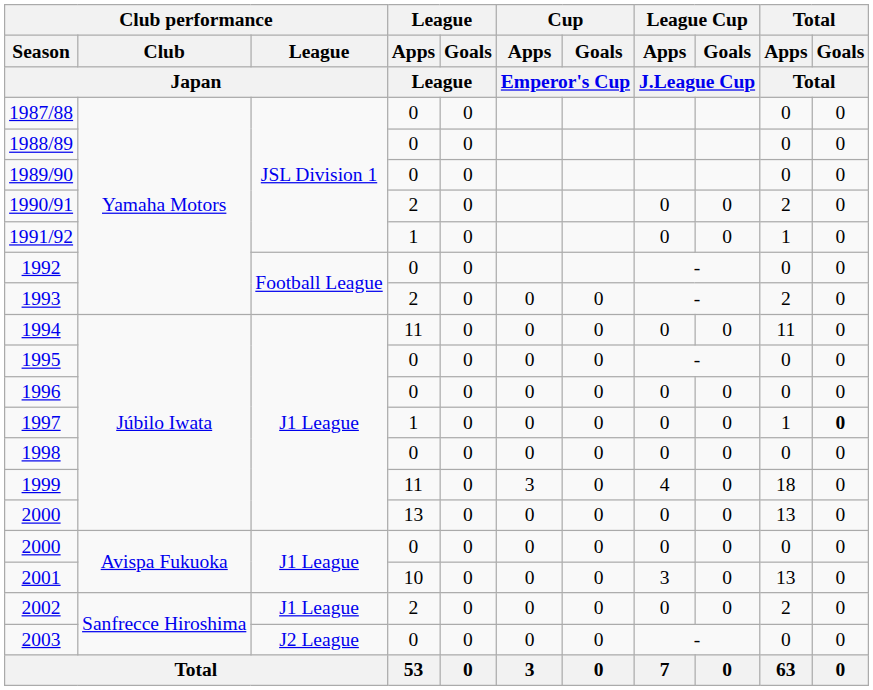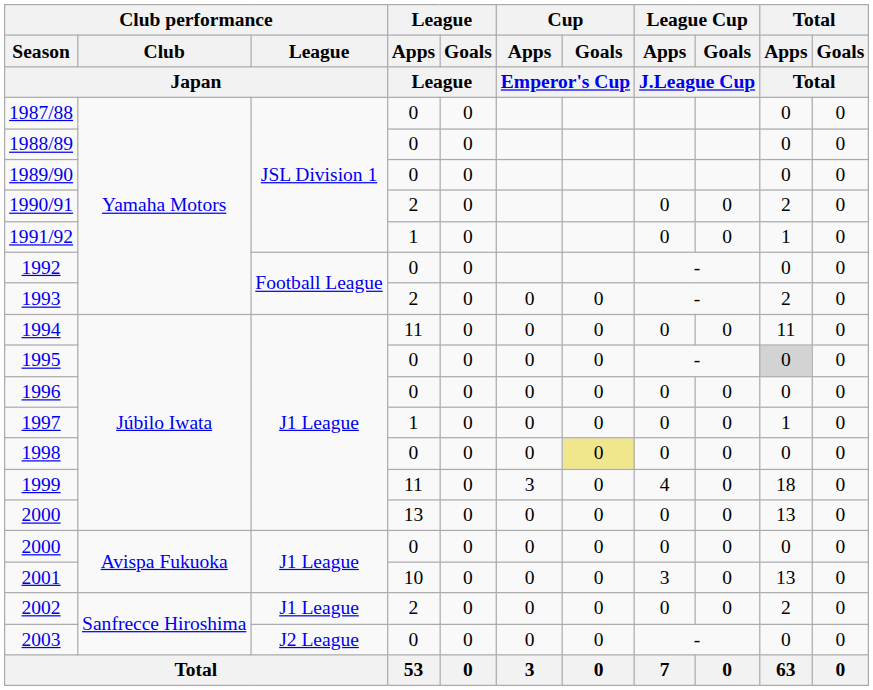(786, 360) no background -> (786, 360) lightgrey background
(840, 422) bold -> (840, 422) normal
(599, 453) no background -> (599, 453) khaki background
